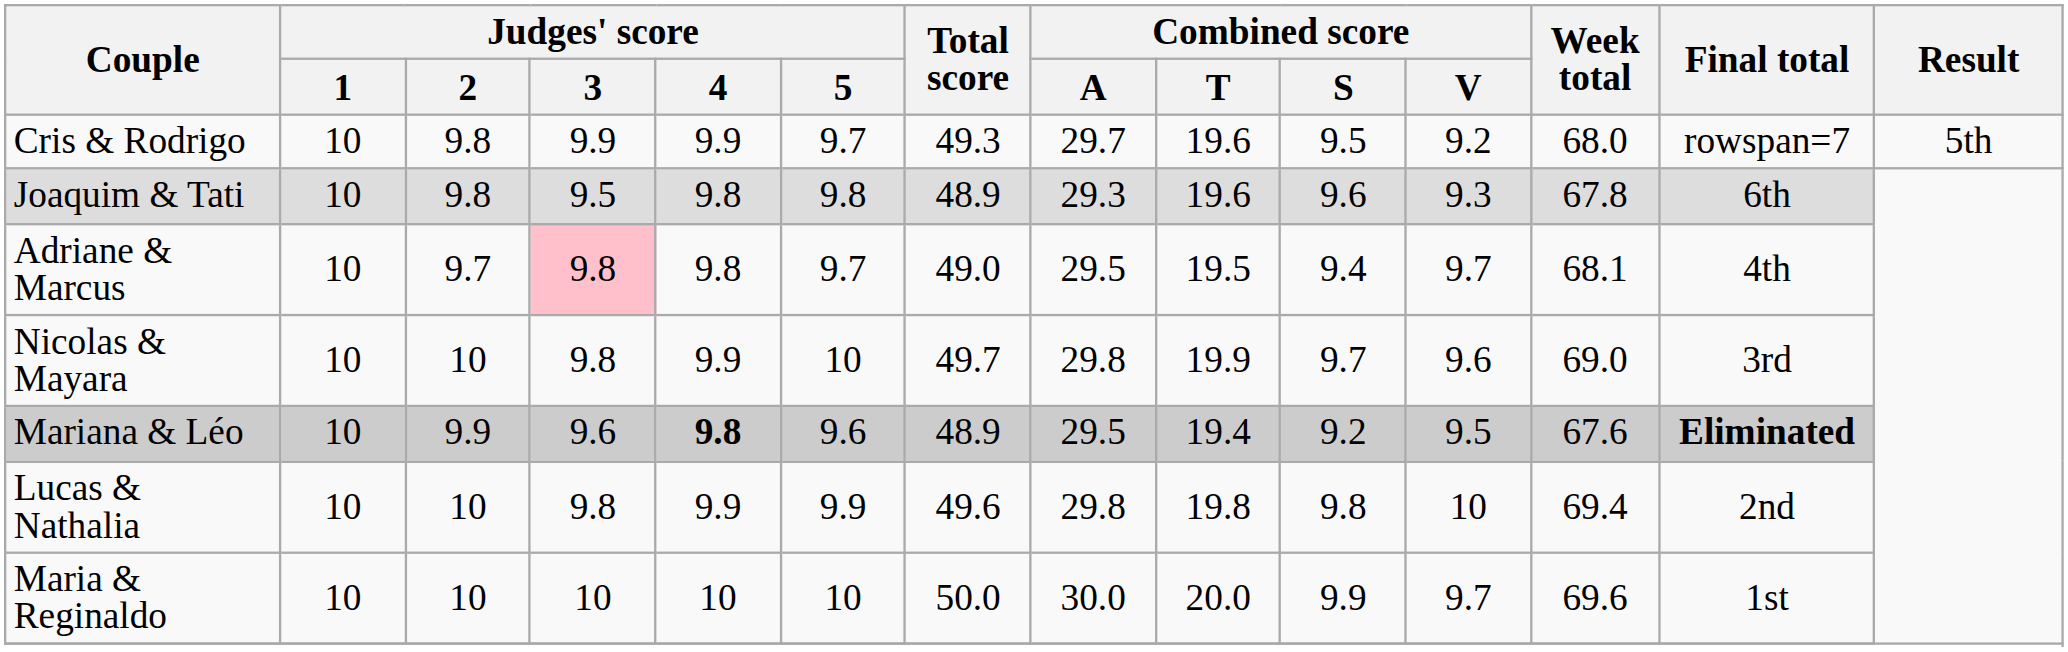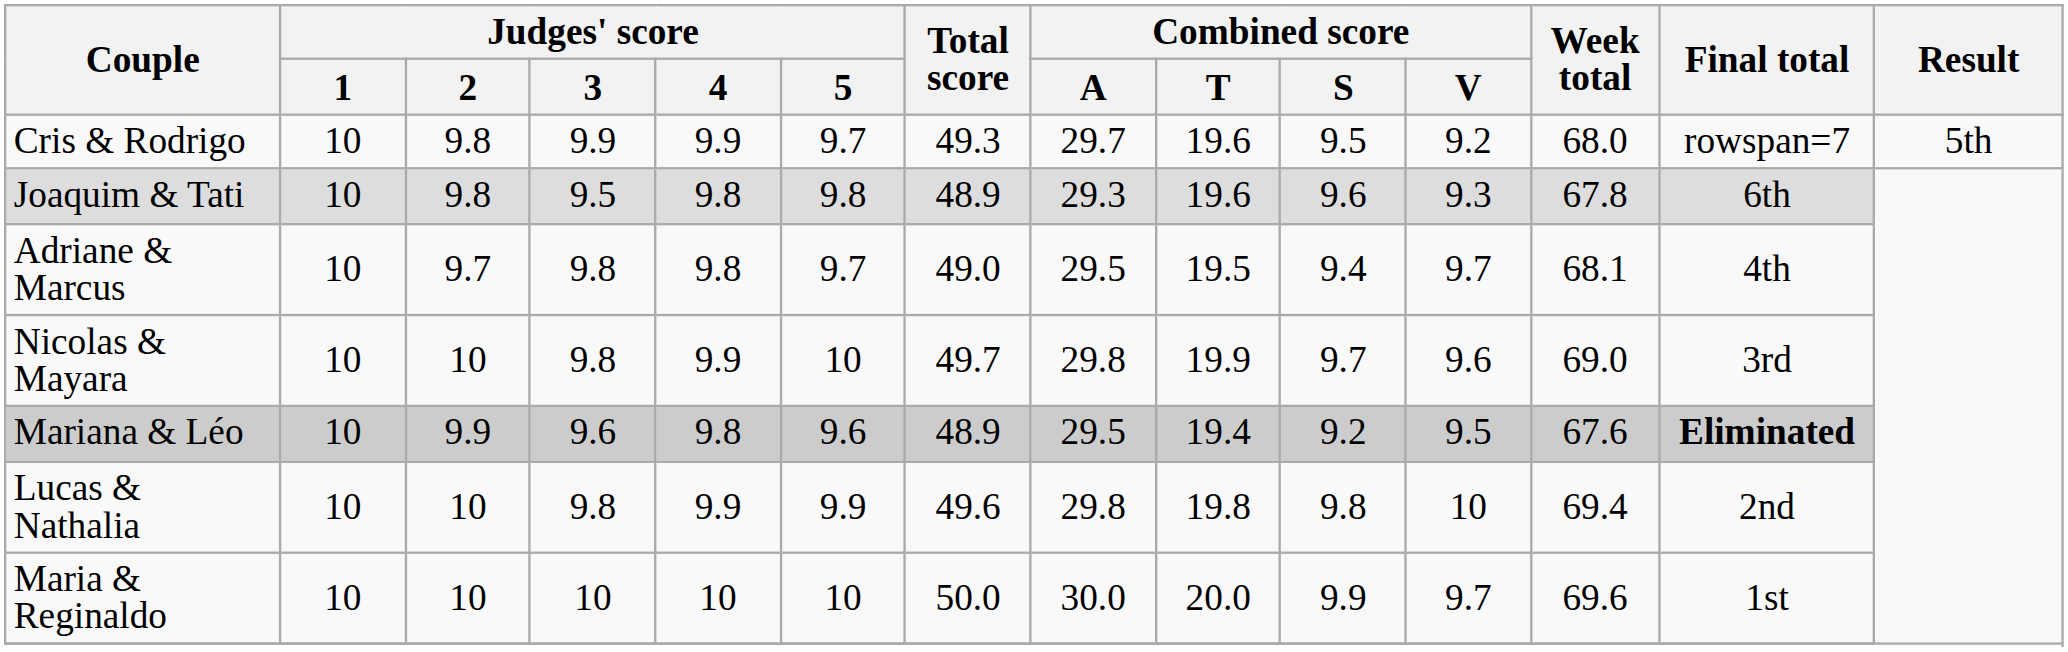(593, 268) pink background -> (593, 268) no background
(718, 433) bold -> (718, 433) normal
